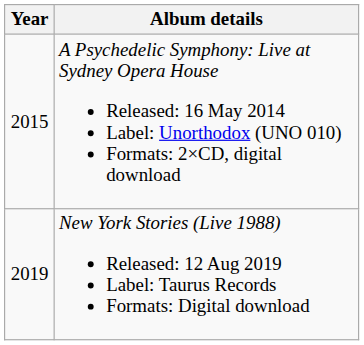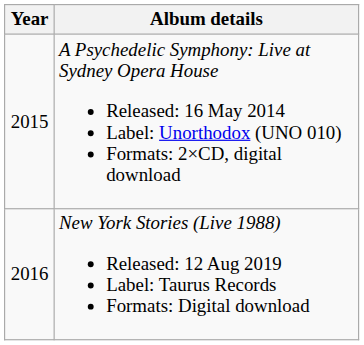(30, 274) 2019 -> (30, 274) 2016
